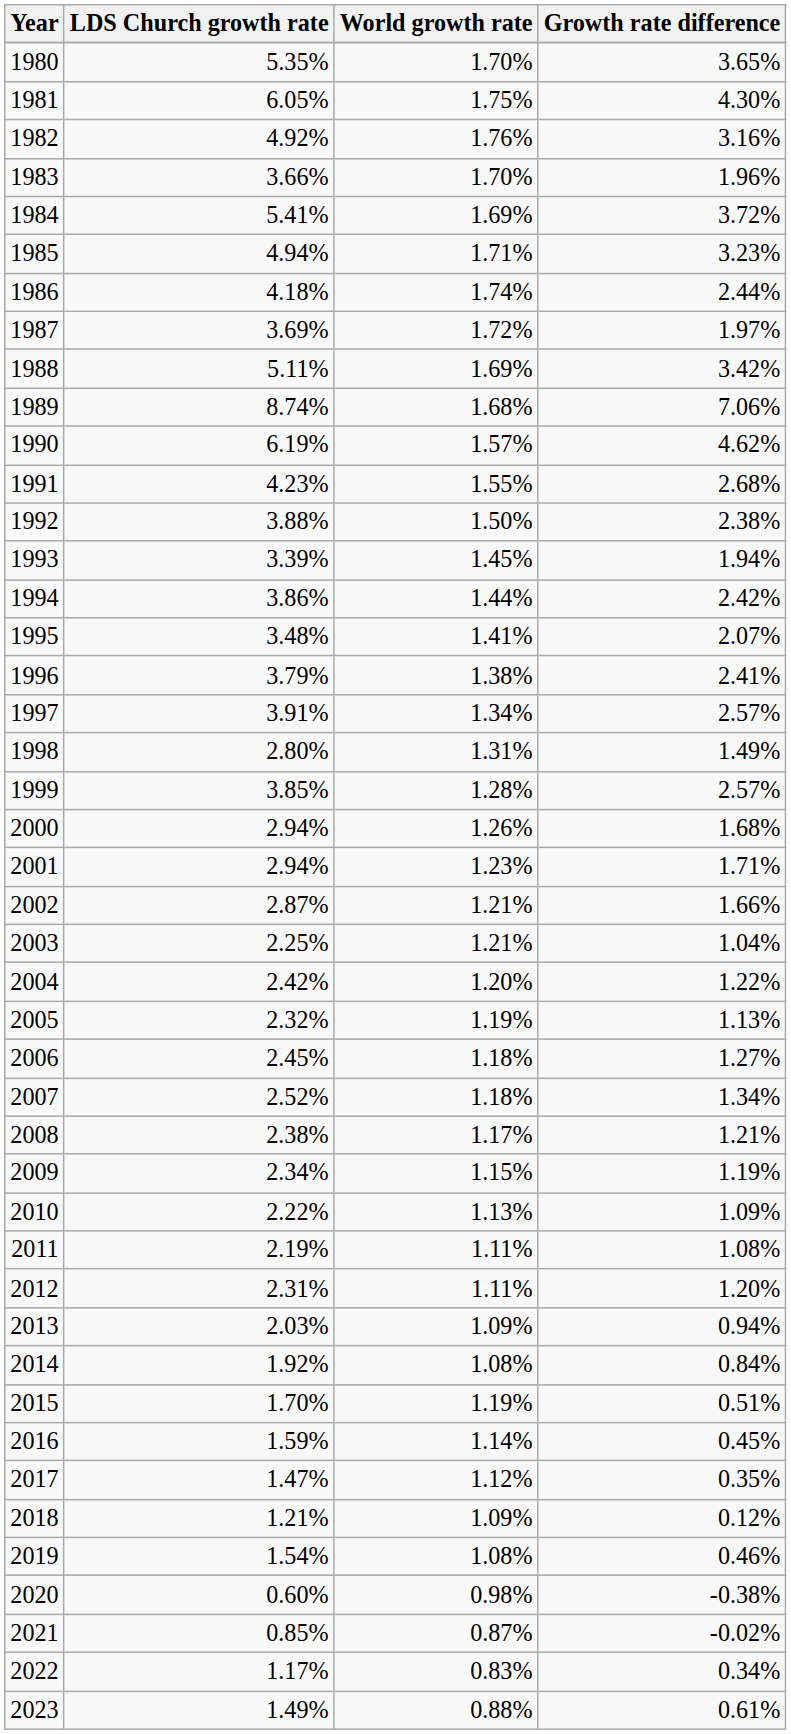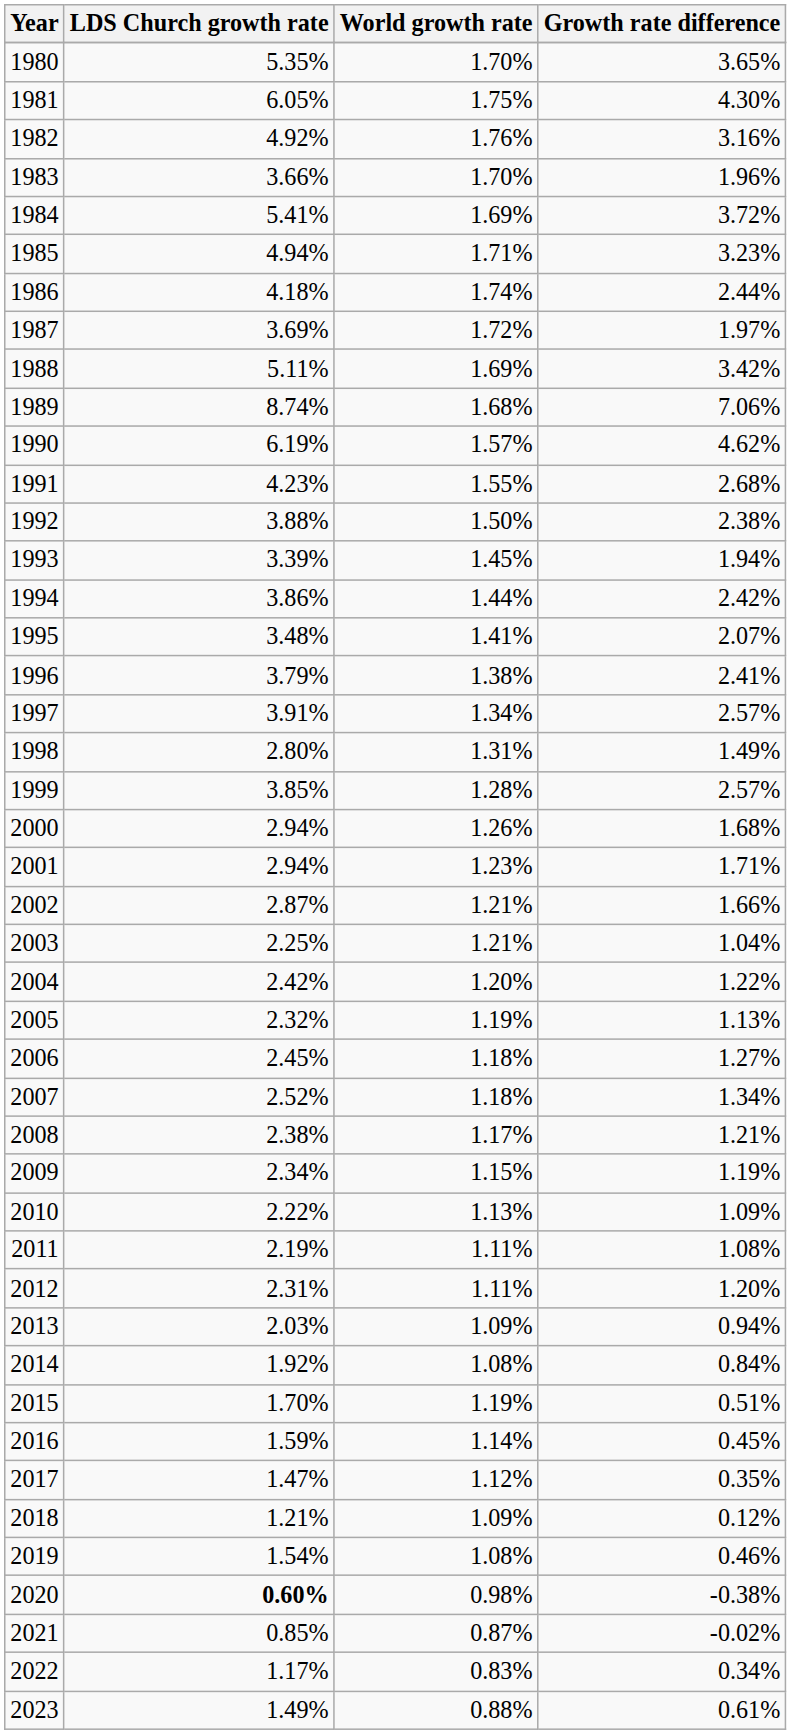(297, 1594) normal -> (295, 1594) bold
